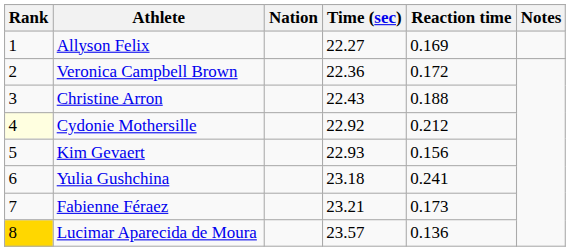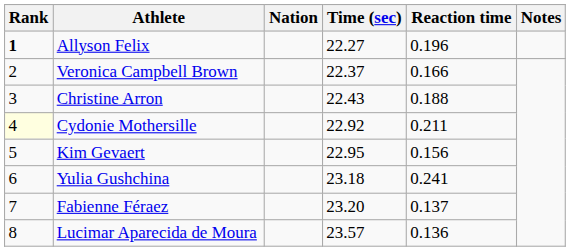(13, 44) normal -> (13, 44) bold
(429, 44) 0.169 -> (429, 44) 0.196
(345, 71) 22.36 -> (345, 71) 22.37
(429, 71) 0.172 -> (429, 71) 0.166
(429, 125) 0.212 -> (429, 125) 0.211
(345, 152) 22.93 -> (345, 152) 22.95
(345, 206) 23.21 -> (345, 206) 23.20
(429, 206) 0.173 -> (429, 206) 0.137
(13, 233) gold background -> (13, 233) no background
